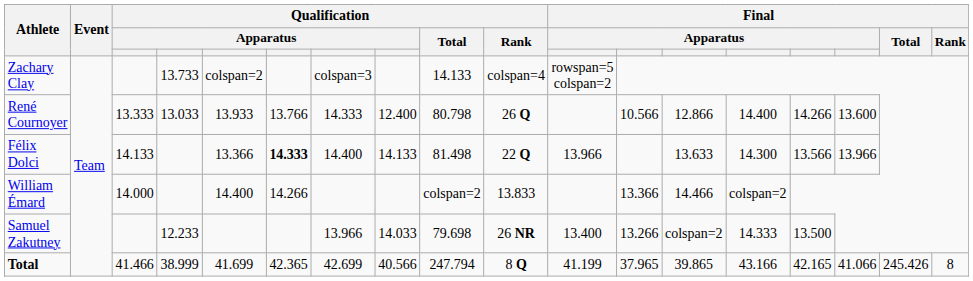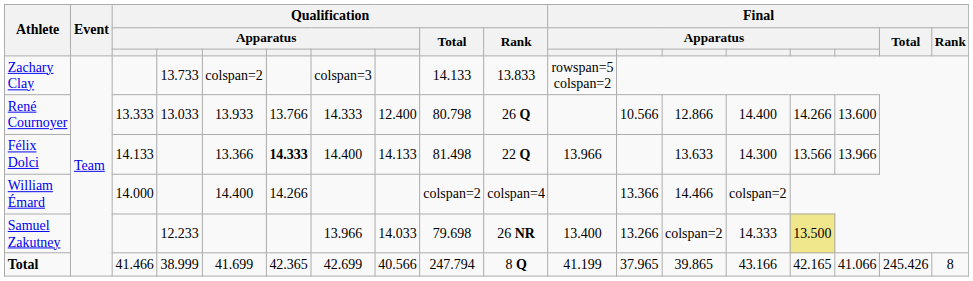(516, 75) colspan=4 -> (516, 75) 13.833
(516, 194) 13.833 -> (516, 194) colspan=4
(812, 233) no background -> (812, 233) khaki background
